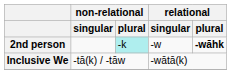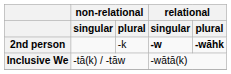(122, 45) paleturquoise background -> (122, 45) no background
(156, 45) normal -> (156, 45) bold
